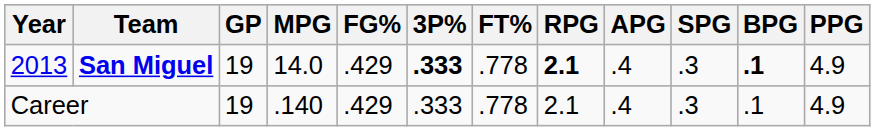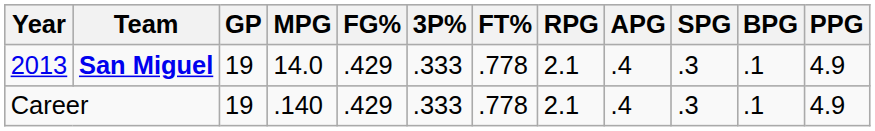(438, 65) bold -> (438, 65) normal
(561, 65) bold -> (561, 65) normal
(754, 65) bold -> (754, 65) normal
